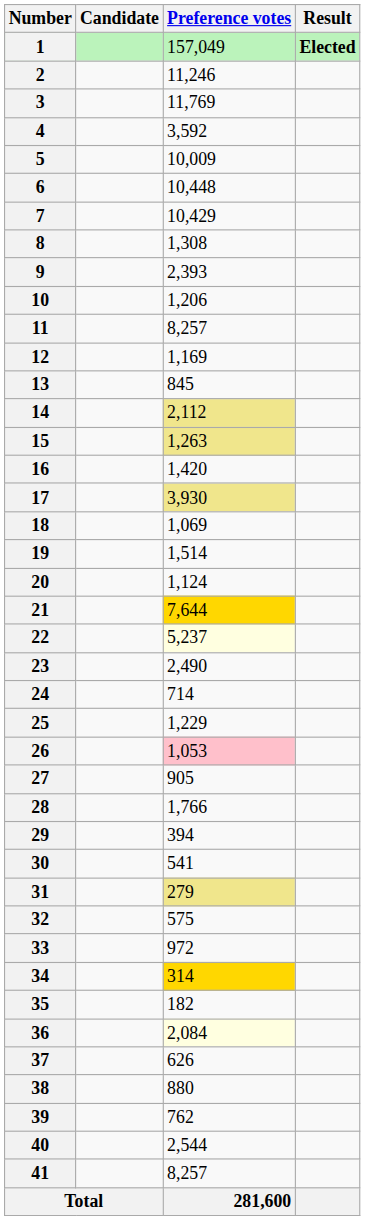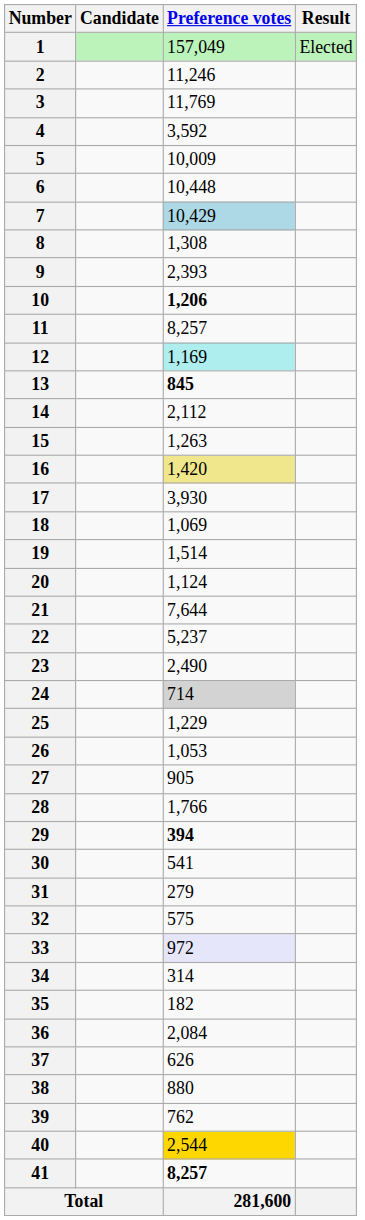(328, 46) bold -> (326, 46) normal
(192, 215) no background -> (192, 215) lightblue background
(187, 300) normal -> (187, 300) bold
(187, 356) no background -> (187, 356) paleturquoise background
(180, 384) normal -> (180, 384) bold
(187, 412) khaki background -> (187, 412) no background
(187, 441) khaki background -> (187, 441) no background
(187, 469) no background -> (187, 469) khaki background
(187, 497) khaki background -> (187, 497) no background
(187, 610) gold background -> (187, 610) no background
(187, 638) lightyellow background -> (187, 638) no background
(180, 694) no background -> (180, 694) lightgrey background
(187, 750) pink background -> (187, 750) no background
(180, 835) normal -> (180, 835) bold
(180, 891) khaki background -> (180, 891) no background
(180, 948) no background -> (180, 948) lavender background
(180, 976) gold background -> (180, 976) no background
(187, 1032) lightyellow background -> (187, 1032) no background
(187, 1145) no background -> (187, 1145) gold background
(187, 1173) normal -> (187, 1173) bold
